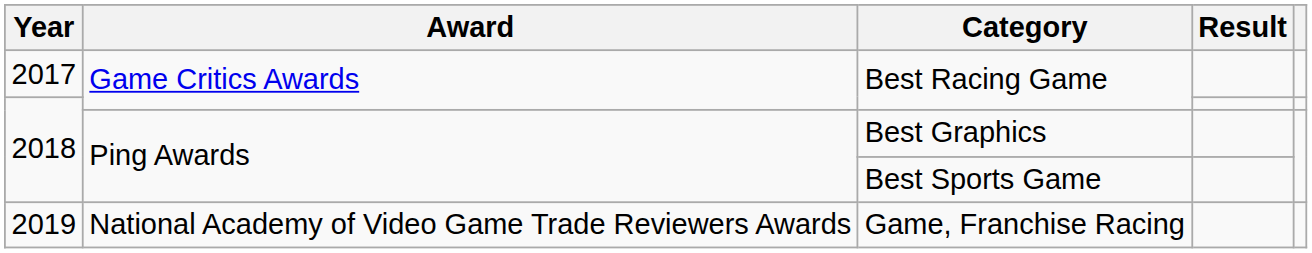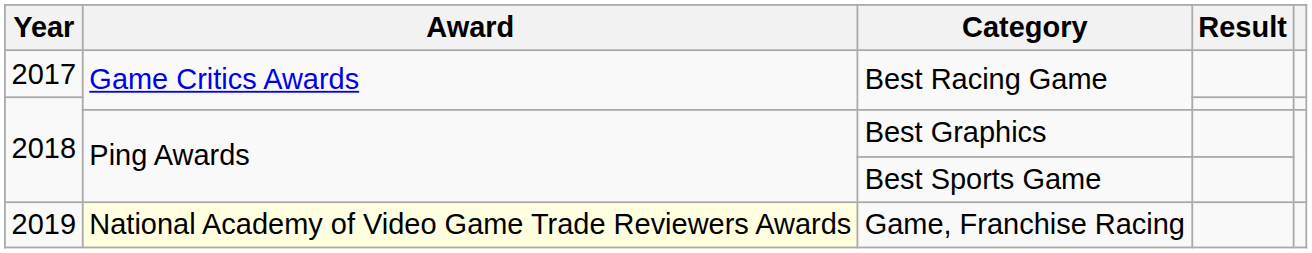(470, 224) no background -> (470, 224) lightyellow background
